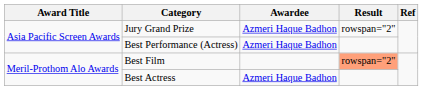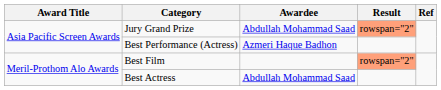(290, 28) Azmeri Haque Badhon -> (299, 28) Abdullah Mohammad Saad
(368, 28) no background -> (387, 28) lightsalmon background
(290, 77) Azmeri Haque Badhon -> (299, 77) Abdullah Mohammad Saad
